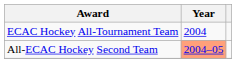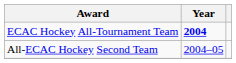(195, 31) normal -> (195, 31) bold
(204, 49) lightsalmon background -> (204, 49) no background
